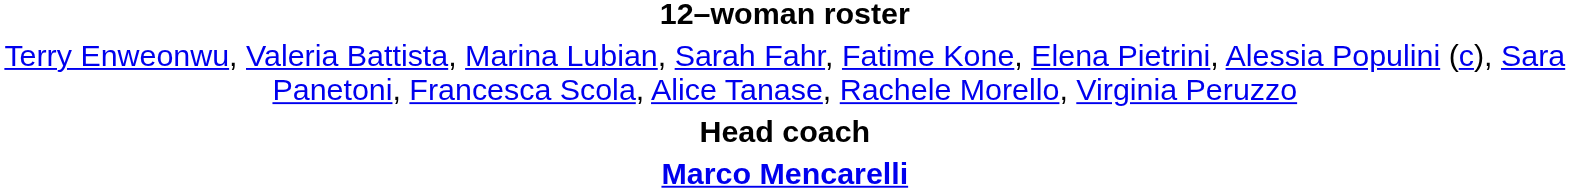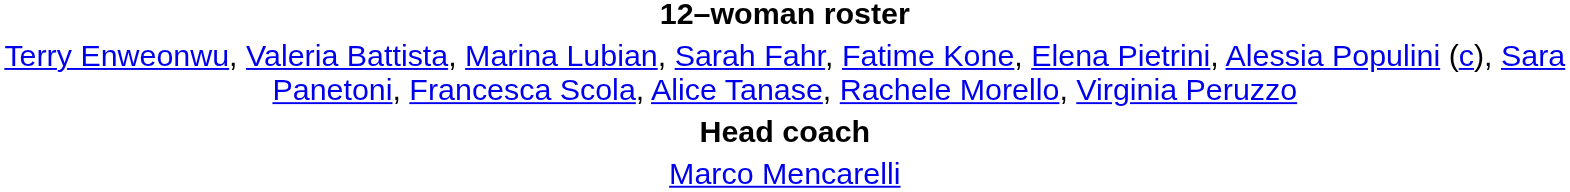(785, 173) bold -> (785, 173) normal
